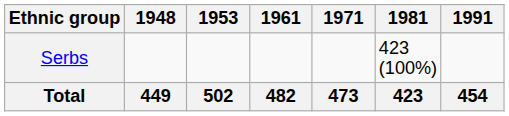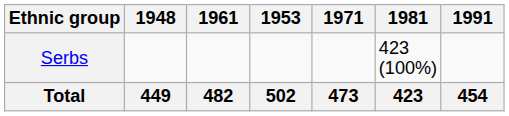columns swapped: (218, 18) <-> (281, 18)
